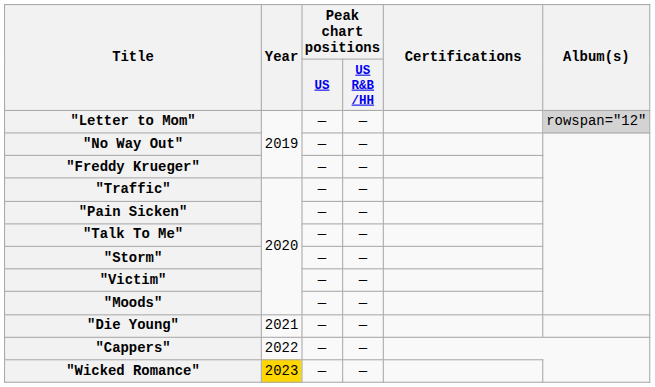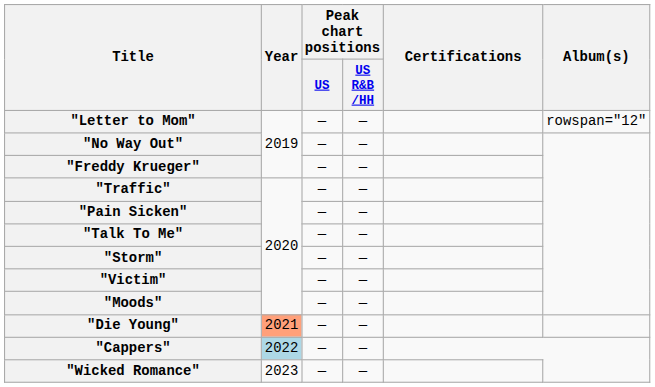(596, 122) lightgrey background -> (596, 122) no background
(282, 326) no background -> (282, 326) lightsalmon background
(282, 348) no background -> (282, 348) lightblue background
(282, 371) gold background -> (282, 371) no background
